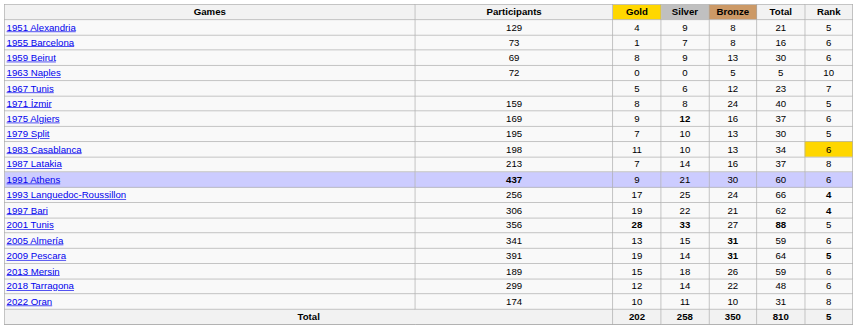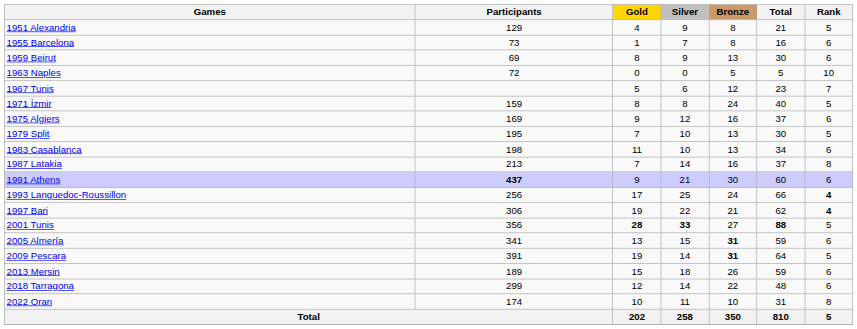(685, 119) bold -> (685, 119) normal
(829, 150) gold background -> (829, 150) no background
(829, 256) bold -> (829, 256) normal
